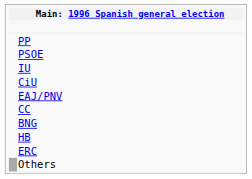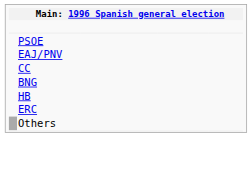- row: (13, 41)
- row: (13, 68)
- row: (13, 82)
